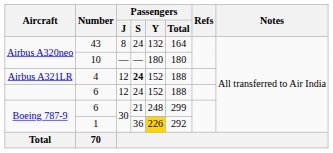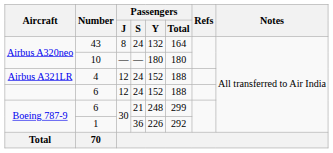(138, 76) bold -> (138, 76) normal
(155, 124) gold background -> (155, 124) no background
